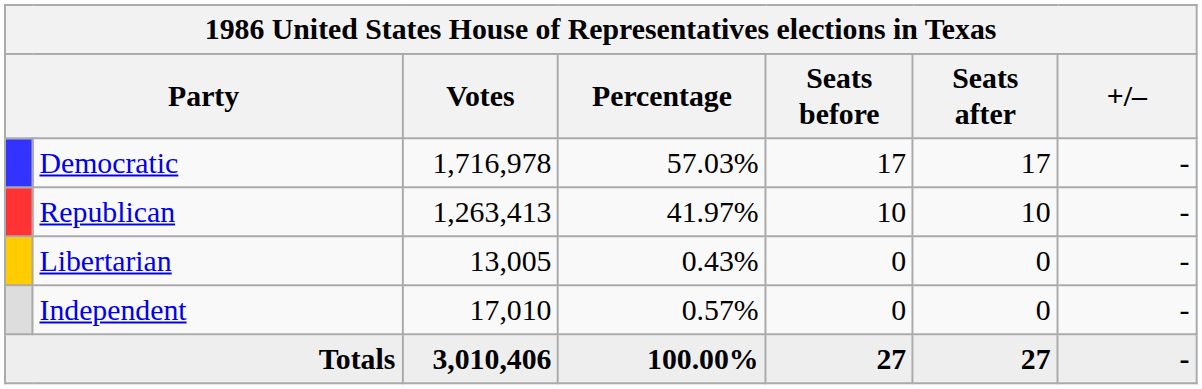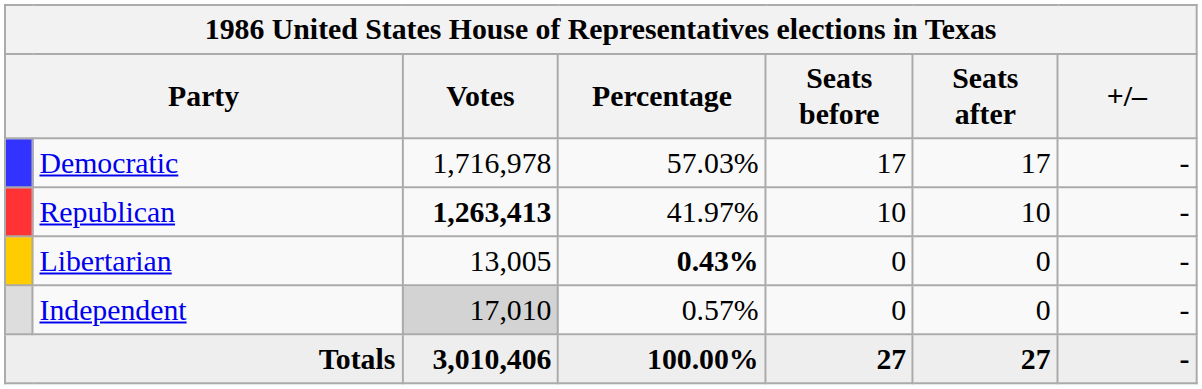(492, 211) normal -> (492, 211) bold
(720, 261) normal -> (718, 261) bold
(511, 310) no background -> (511, 310) lightgrey background
